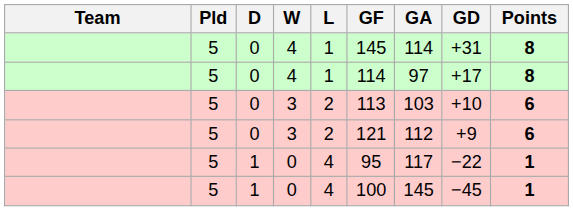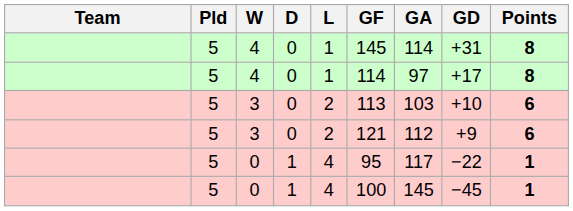columns swapped: (292, 18) <-> (255, 18)
